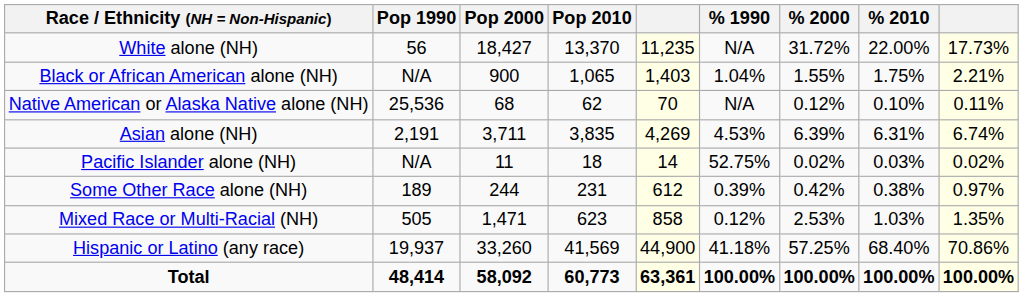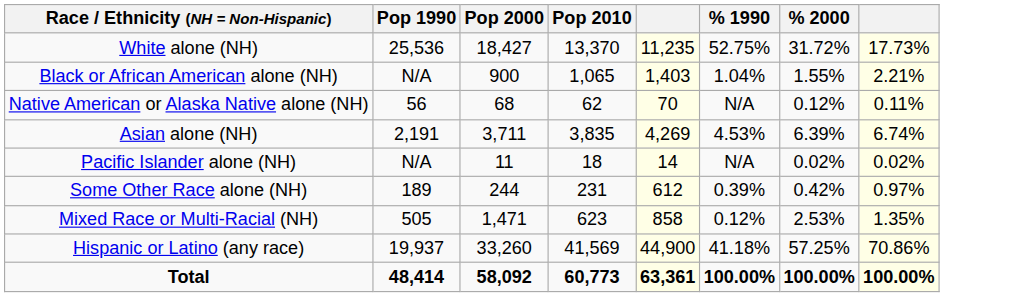- column: (899, 18)
(417, 47) 56 -> (417, 47) 25,536
(739, 47) N/A -> (739, 47) 52.75%
(417, 104) 25,536 -> (417, 104) 56
(739, 162) 52.75% -> (739, 162) N/A
